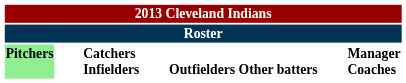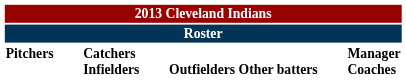(30, 53) lightgreen background -> (30, 53) no background
